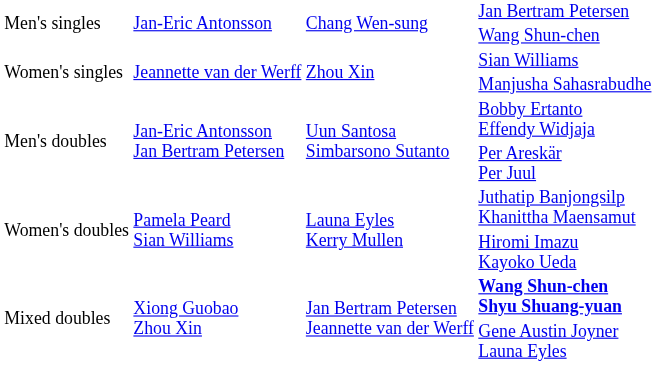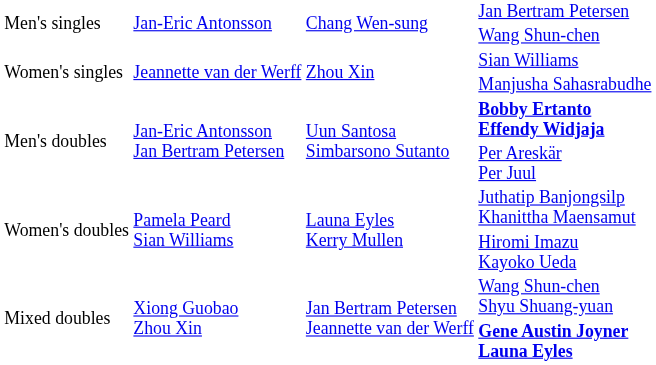(537, 118) normal -> (541, 118) bold
(550, 296) bold -> (546, 296) normal
(548, 340) normal -> (553, 340) bold
